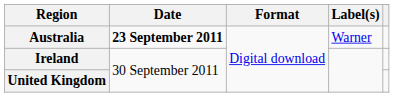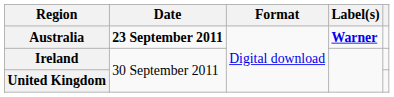(351, 37) normal -> (354, 37) bold
